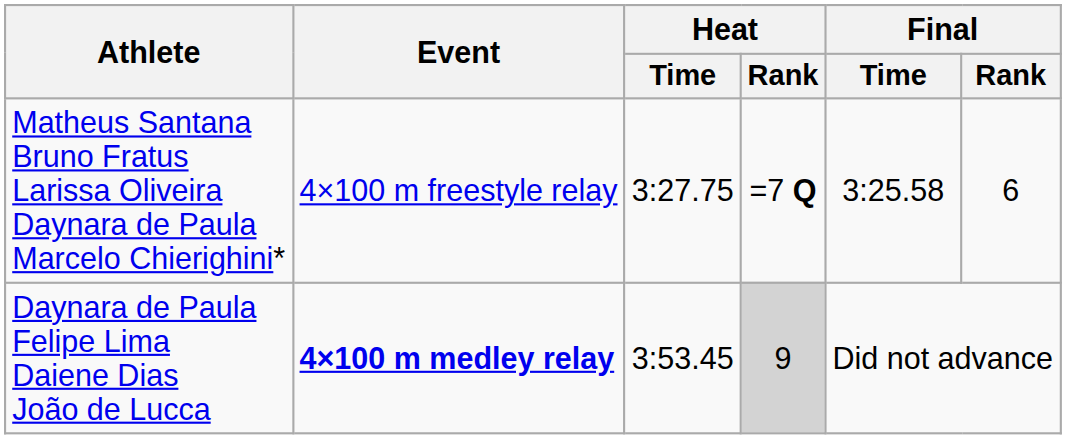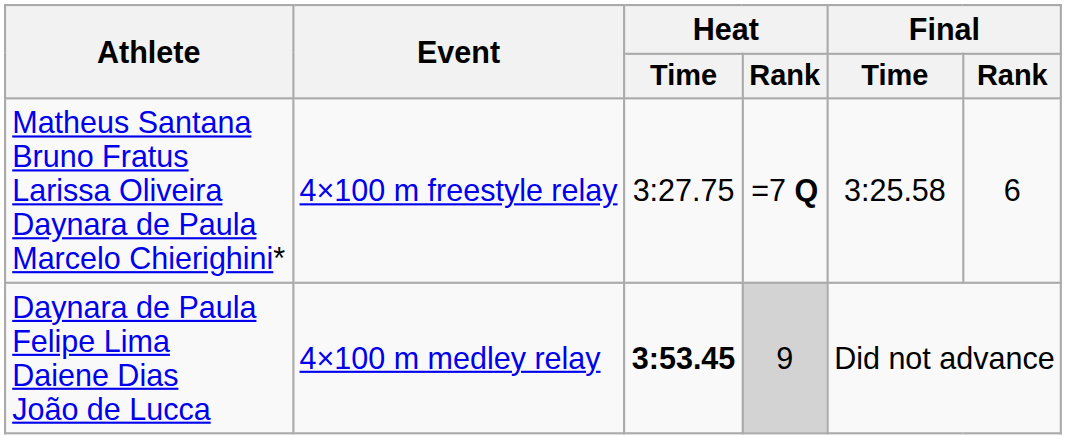(457, 358) bold -> (450, 358) normal
(683, 358) normal -> (684, 358) bold
